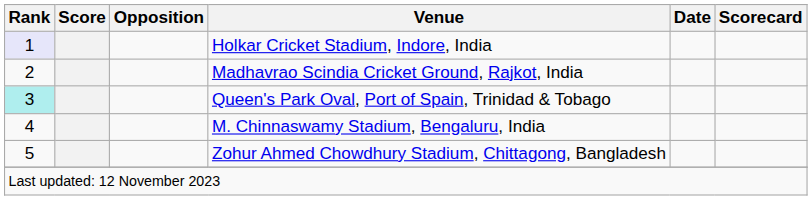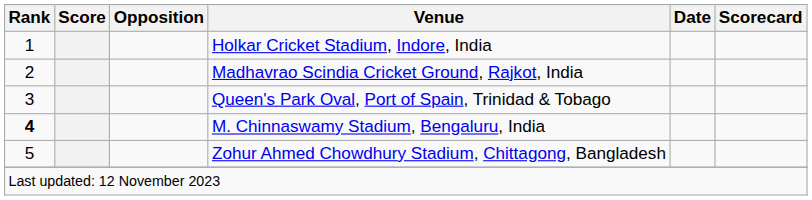(29, 45) lavender background -> (29, 45) no background
(29, 99) paleturquoise background -> (29, 99) no background
(29, 126) normal -> (29, 126) bold
